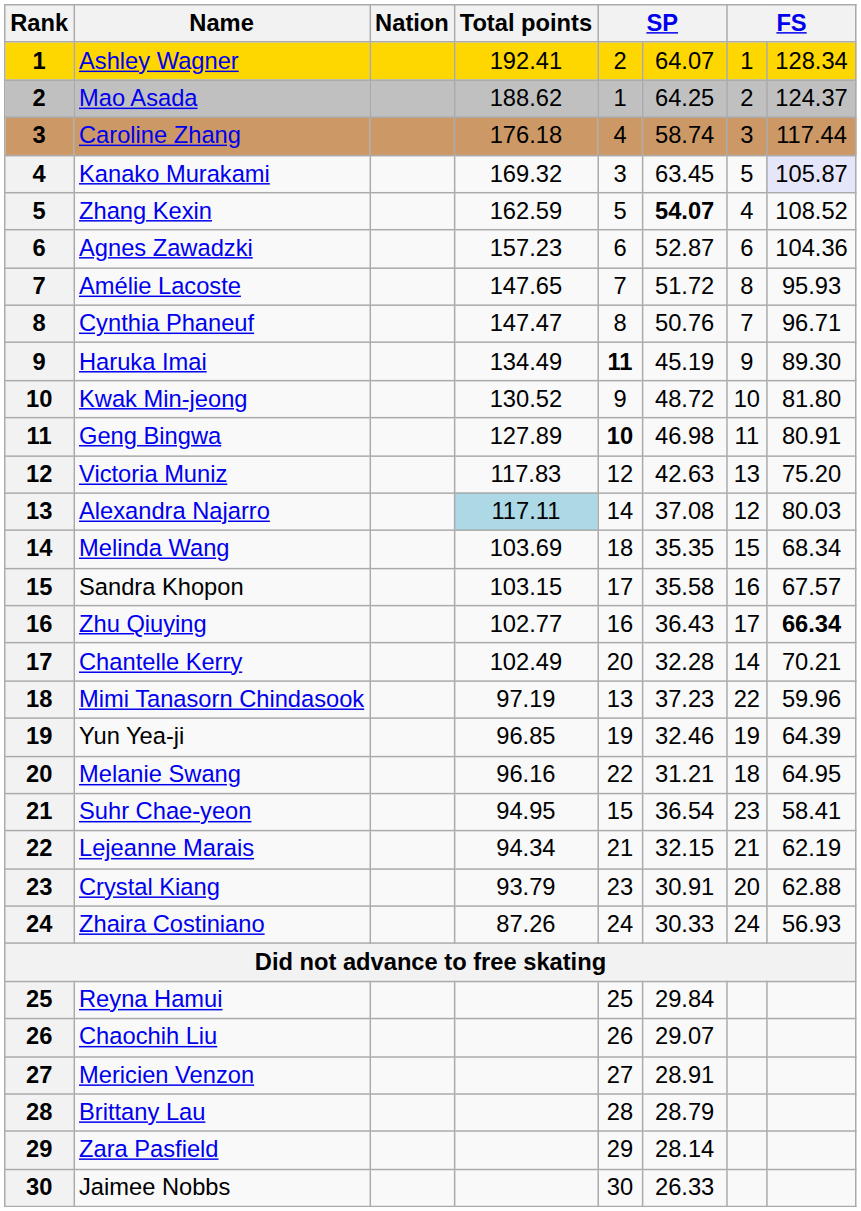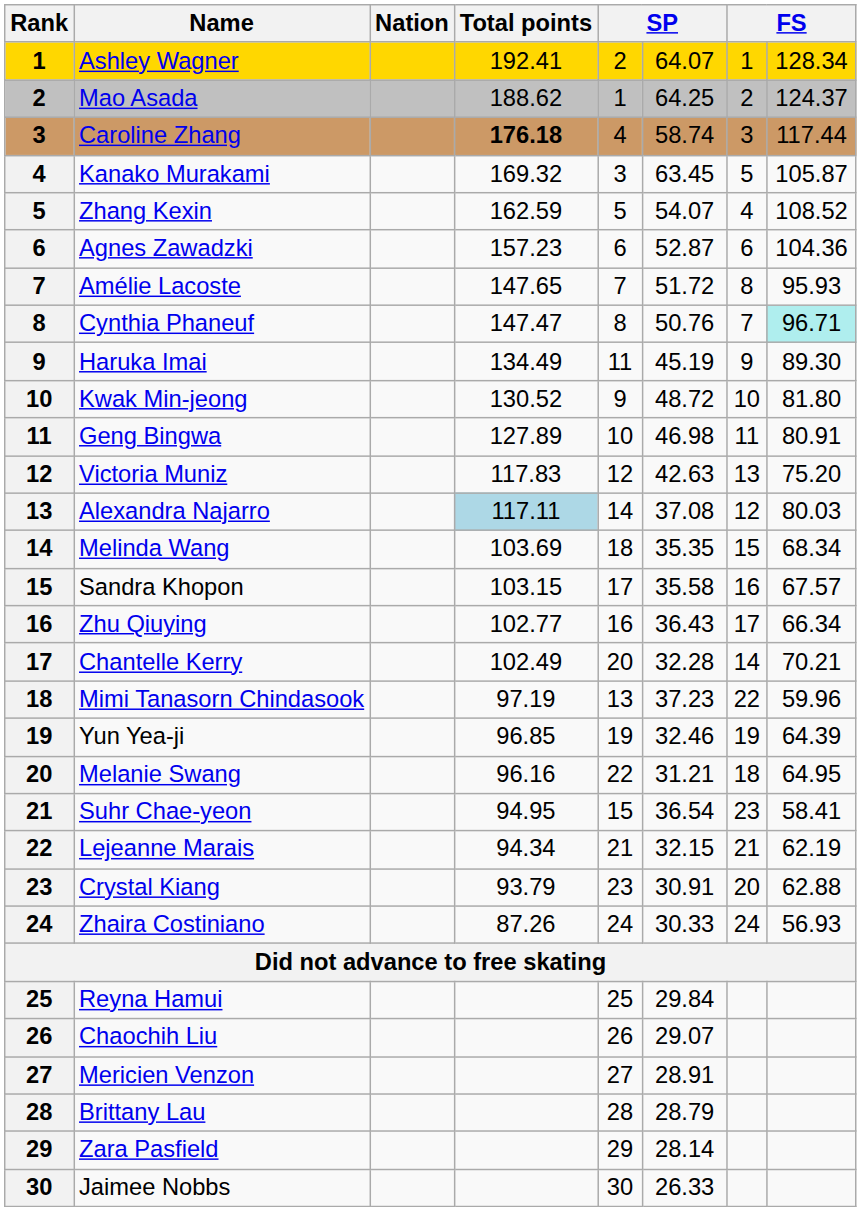(526, 135) normal -> (526, 135) bold
(812, 173) lavender background -> (812, 173) no background
(685, 211) bold -> (685, 211) normal
(812, 323) no background -> (812, 323) paleturquoise background
(620, 361) bold -> (620, 361) normal
(620, 436) bold -> (620, 436) normal
(812, 624) bold -> (812, 624) normal
